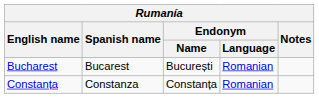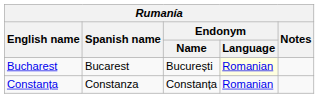(248, 66) no background -> (248, 66) lightyellow background
